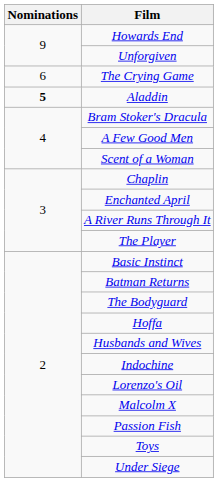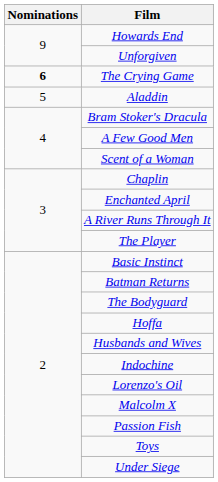(43, 76) normal -> (43, 76) bold
(43, 96) bold -> (43, 96) normal
